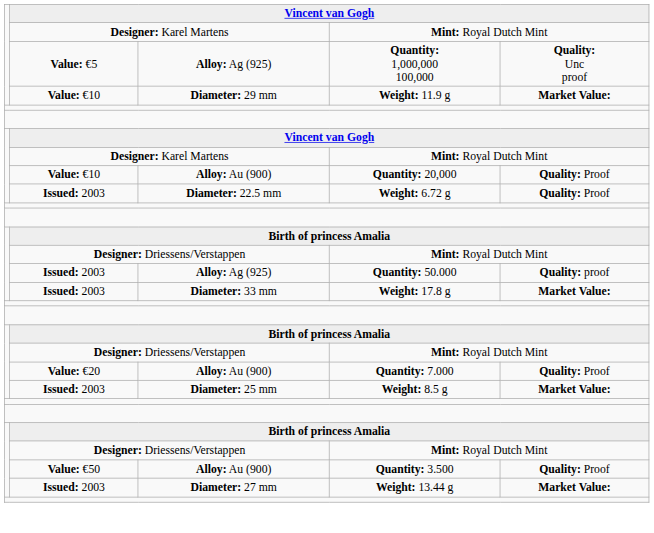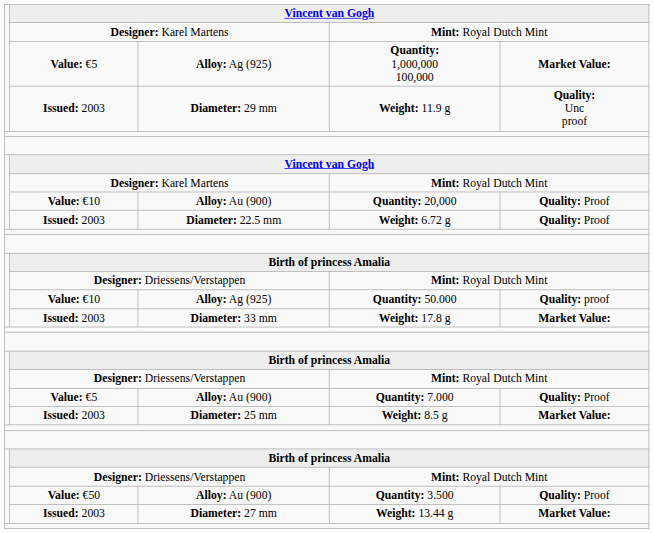(574, 63) Quality: Unc proof -> (574, 63) Market Value:
(74, 95) Value: €10 -> (74, 108) Issued: 2003
(574, 95) Market Value: -> (574, 108) Quality: Unc proof
(74, 273) Issued: 2003 -> (74, 299) Value: €10
(74, 371) Value: €20 -> (74, 397) Value: €5
